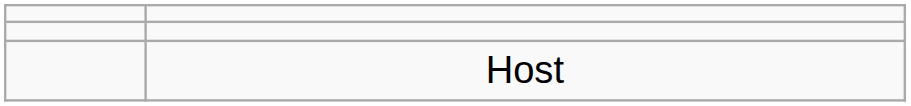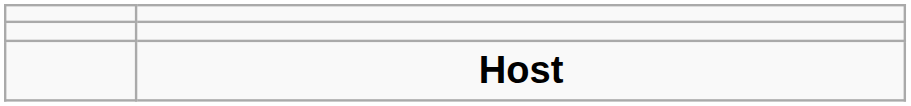(525, 69) normal -> (521, 69) bold
